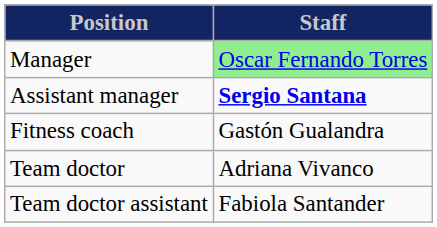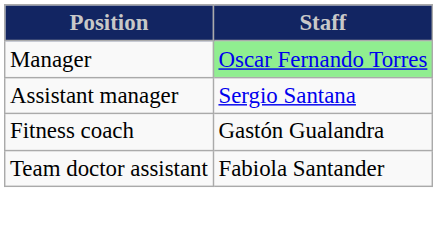(293, 95) bold -> (287, 95) normal
- row: (67, 167)
